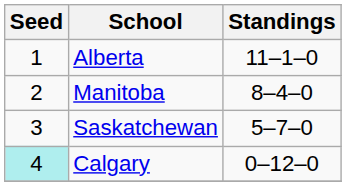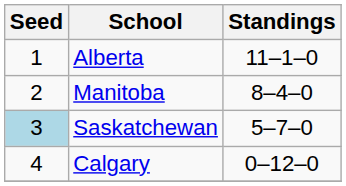(36, 127) no background -> (36, 127) lightblue background
(36, 163) paleturquoise background -> (36, 163) no background
